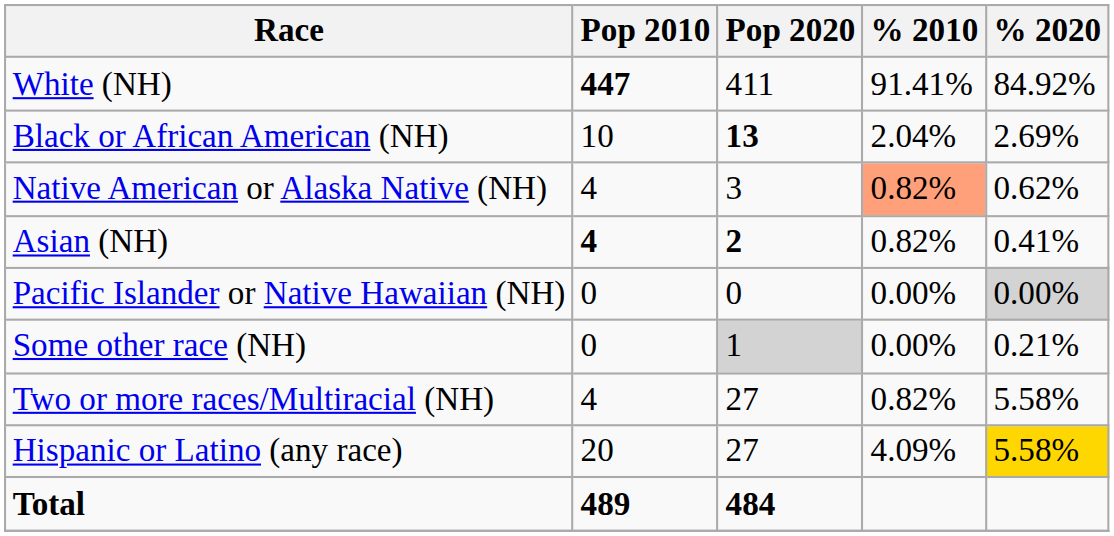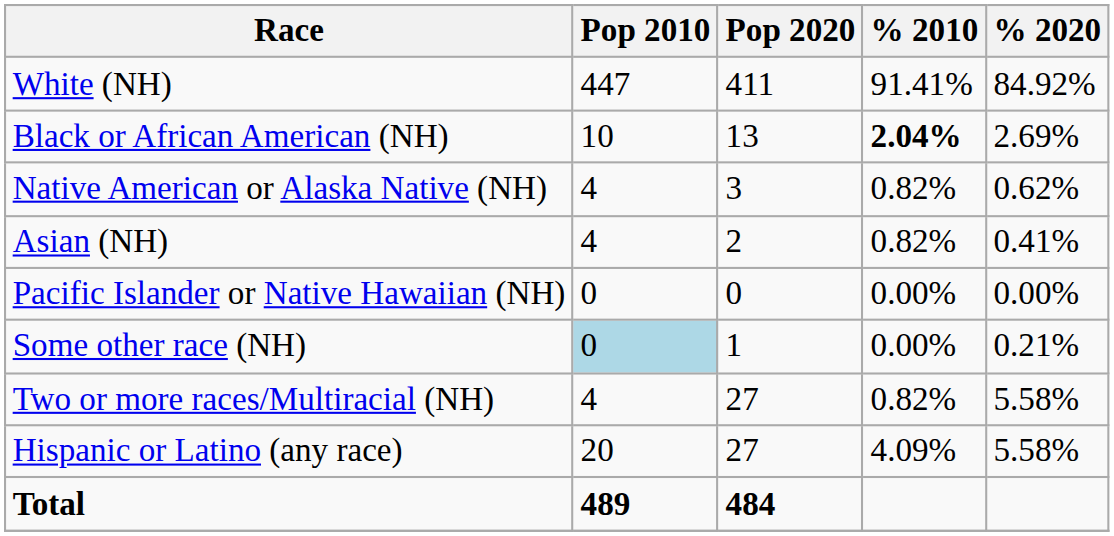(605, 83) bold -> (605, 83) normal
(742, 135) bold -> (742, 135) normal
(913, 135) normal -> (916, 135) bold
(913, 188) lightsalmon background -> (913, 188) no background
(589, 240) bold -> (589, 240) normal
(734, 240) bold -> (734, 240) normal
(1036, 293) lightgrey background -> (1036, 293) no background
(589, 345) no background -> (589, 345) lightblue background
(734, 345) lightgrey background -> (734, 345) no background
(1036, 450) gold background -> (1036, 450) no background
